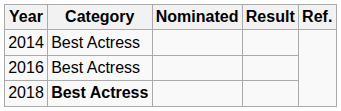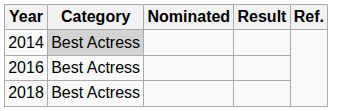(96, 42) no background -> (96, 42) lightgrey background
(100, 93) bold -> (96, 93) normal
